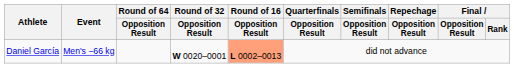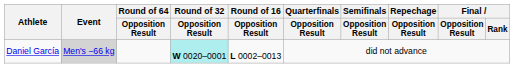(89, 52) no background -> (89, 52) lightgrey background
(199, 57) no background -> (199, 57) paleturquoise background
(256, 57) lightsalmon background -> (256, 57) no background
